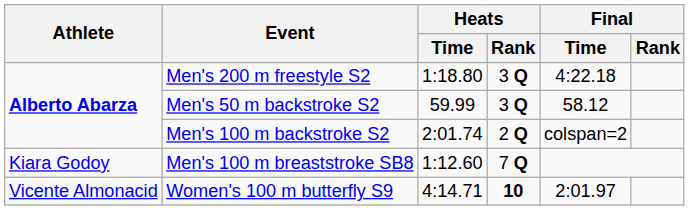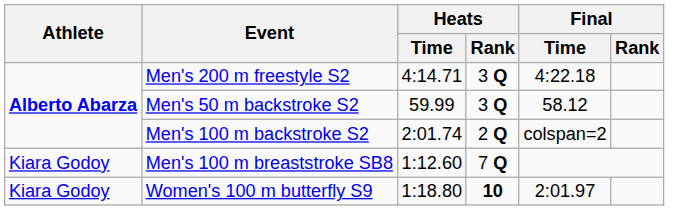(452, 77) 1:18.80 -> (432, 77) 4:14.71
(83, 191) Vicente Almonacid -> (59, 191) Kiara Godoy
(452, 191) 4:14.71 -> (432, 191) 1:18.80
